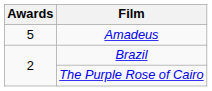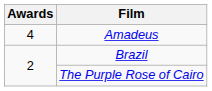(30, 34) 5 -> (30, 34) 4
